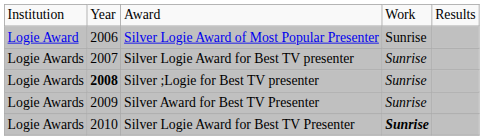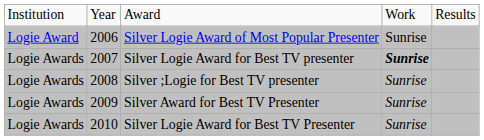(406, 59) normal -> (407, 59) bold
(104, 80) bold -> (104, 80) normal
(407, 124) bold -> (406, 124) normal
